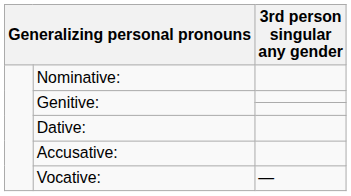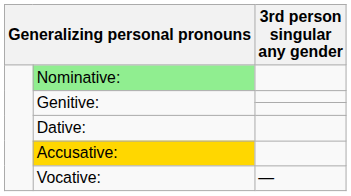(79, 77) no background -> (79, 77) lightgreen background
(77, 153) no background -> (77, 153) gold background
